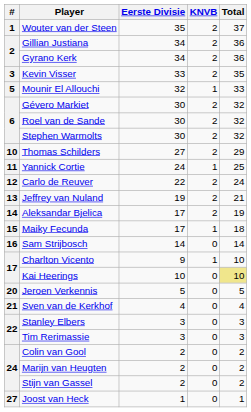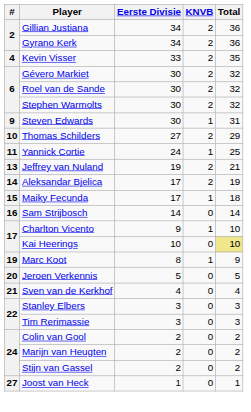- row: (69, 27)
(12, 74) 3 -> (12, 58) 4
- row: (61, 89)
+ row: (57, 120)
- row: (57, 182)
+ row: (44, 259)
